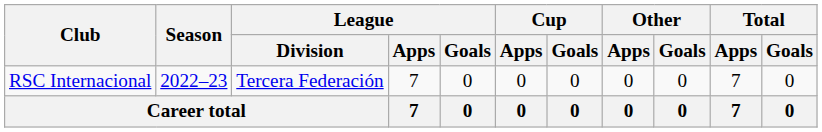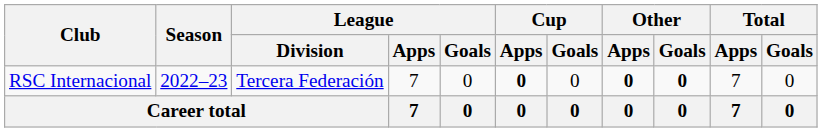(521, 80) normal -> (521, 80) bold
(629, 80) normal -> (629, 80) bold
(682, 80) normal -> (682, 80) bold
